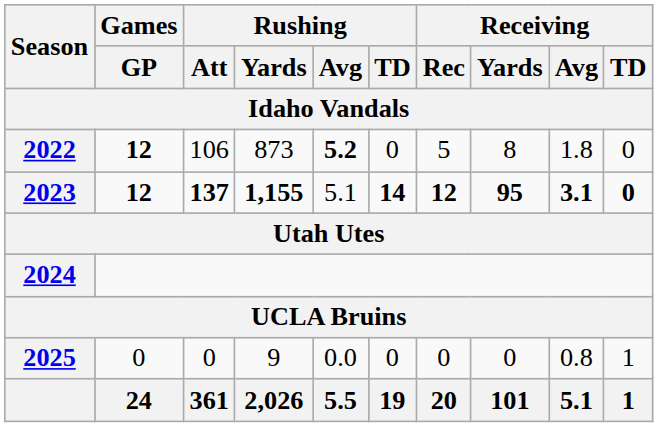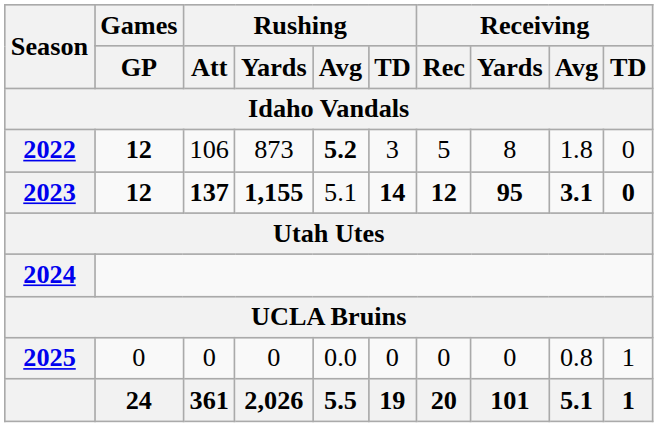(392, 150) 0 -> (392, 150) 3
(274, 358) 9 -> (274, 358) 0
